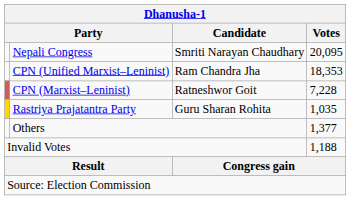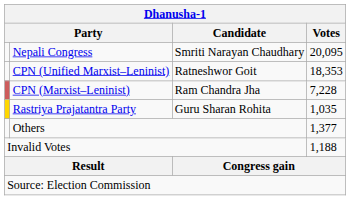(218, 71) Ram Chandra Jha -> (216, 71) Ratneshwor Goit
(216, 90) Ratneshwor Goit -> (218, 90) Ram Chandra Jha
